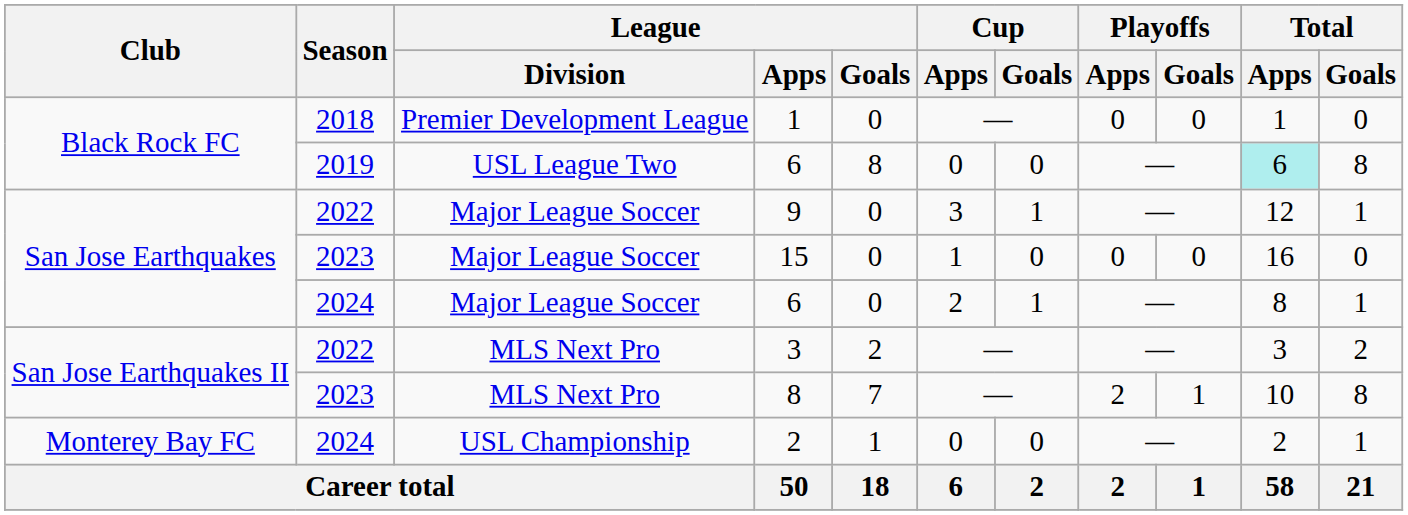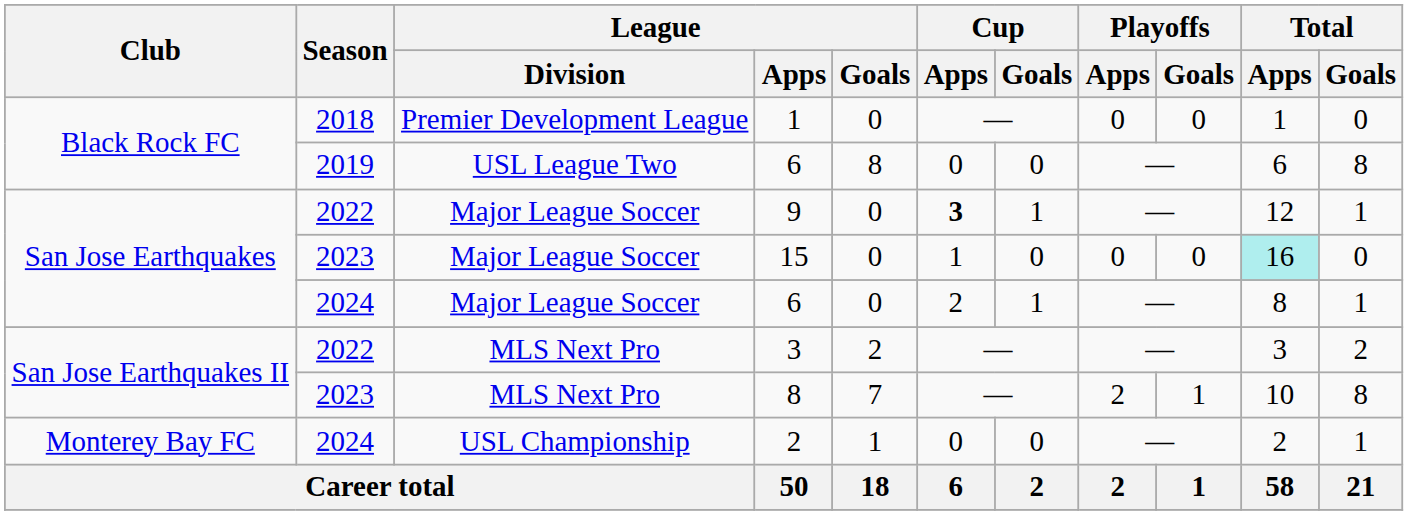(1280, 165) paleturquoise background -> (1280, 165) no background
(956, 211) normal -> (956, 211) bold
(1280, 257) no background -> (1280, 257) paleturquoise background
